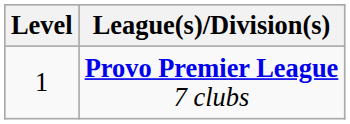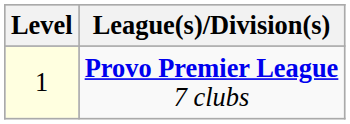(42, 82) no background -> (42, 82) lightyellow background
